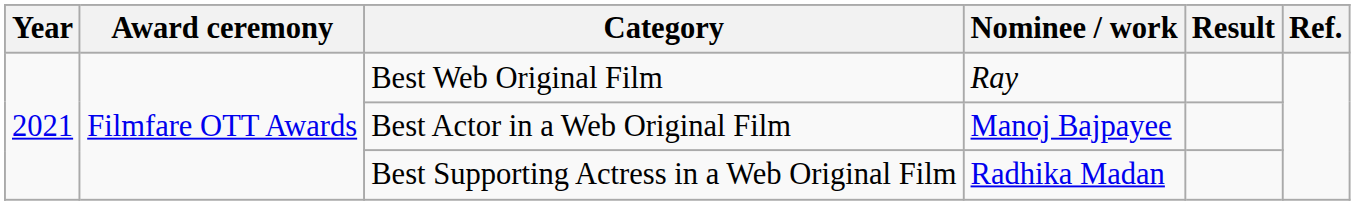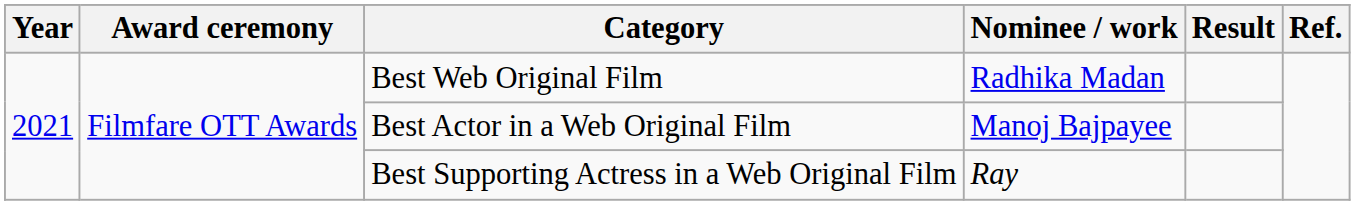(994, 77) Ray -> (1068, 77) Radhika Madan
(1068, 174) Radhika Madan -> (994, 174) Ray
